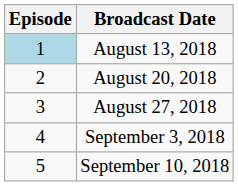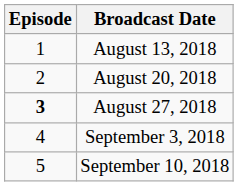(40, 48) lightblue background -> (40, 48) no background
(40, 107) normal -> (40, 107) bold
